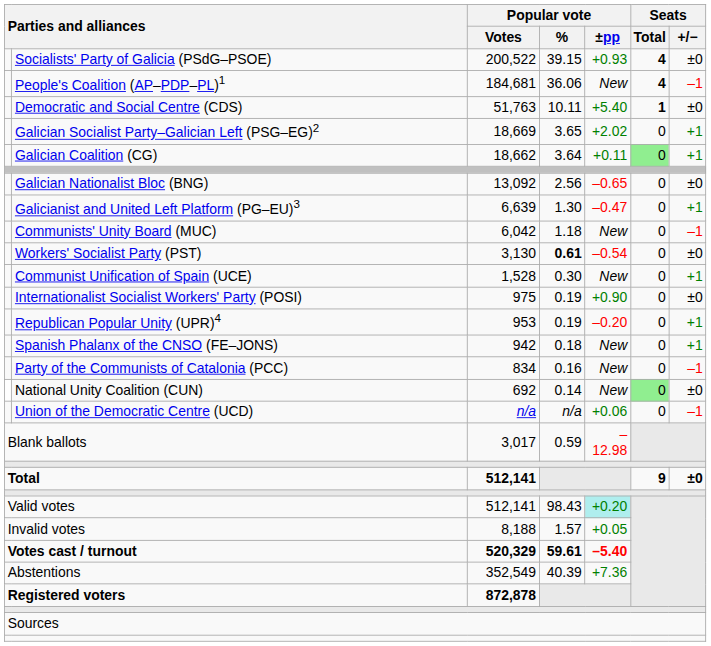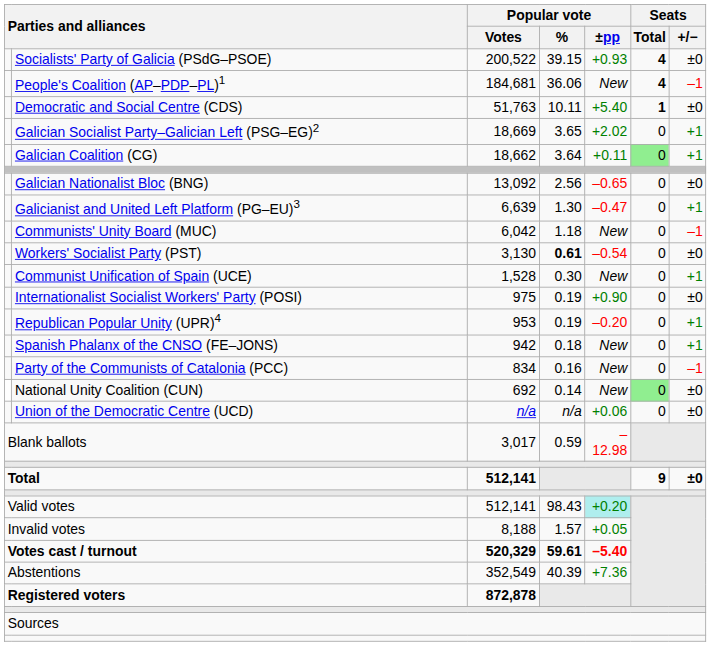(695, 412) –1 -> (695, 412) ±0
